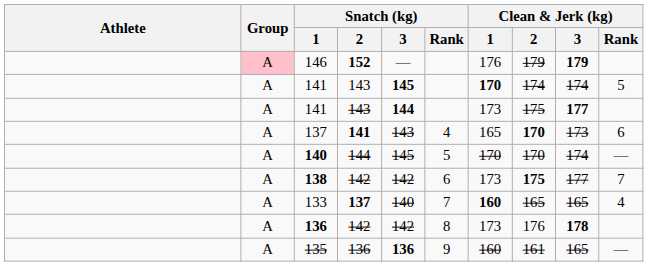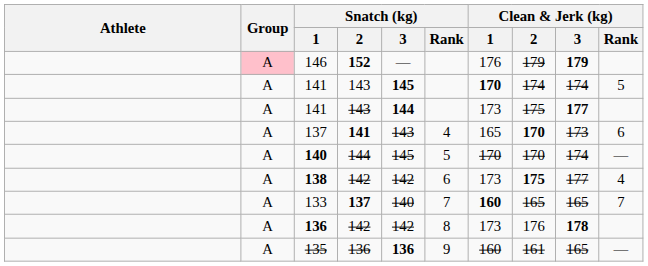(621, 179) 7 -> (621, 179) 4
(621, 202) 4 -> (621, 202) 7
